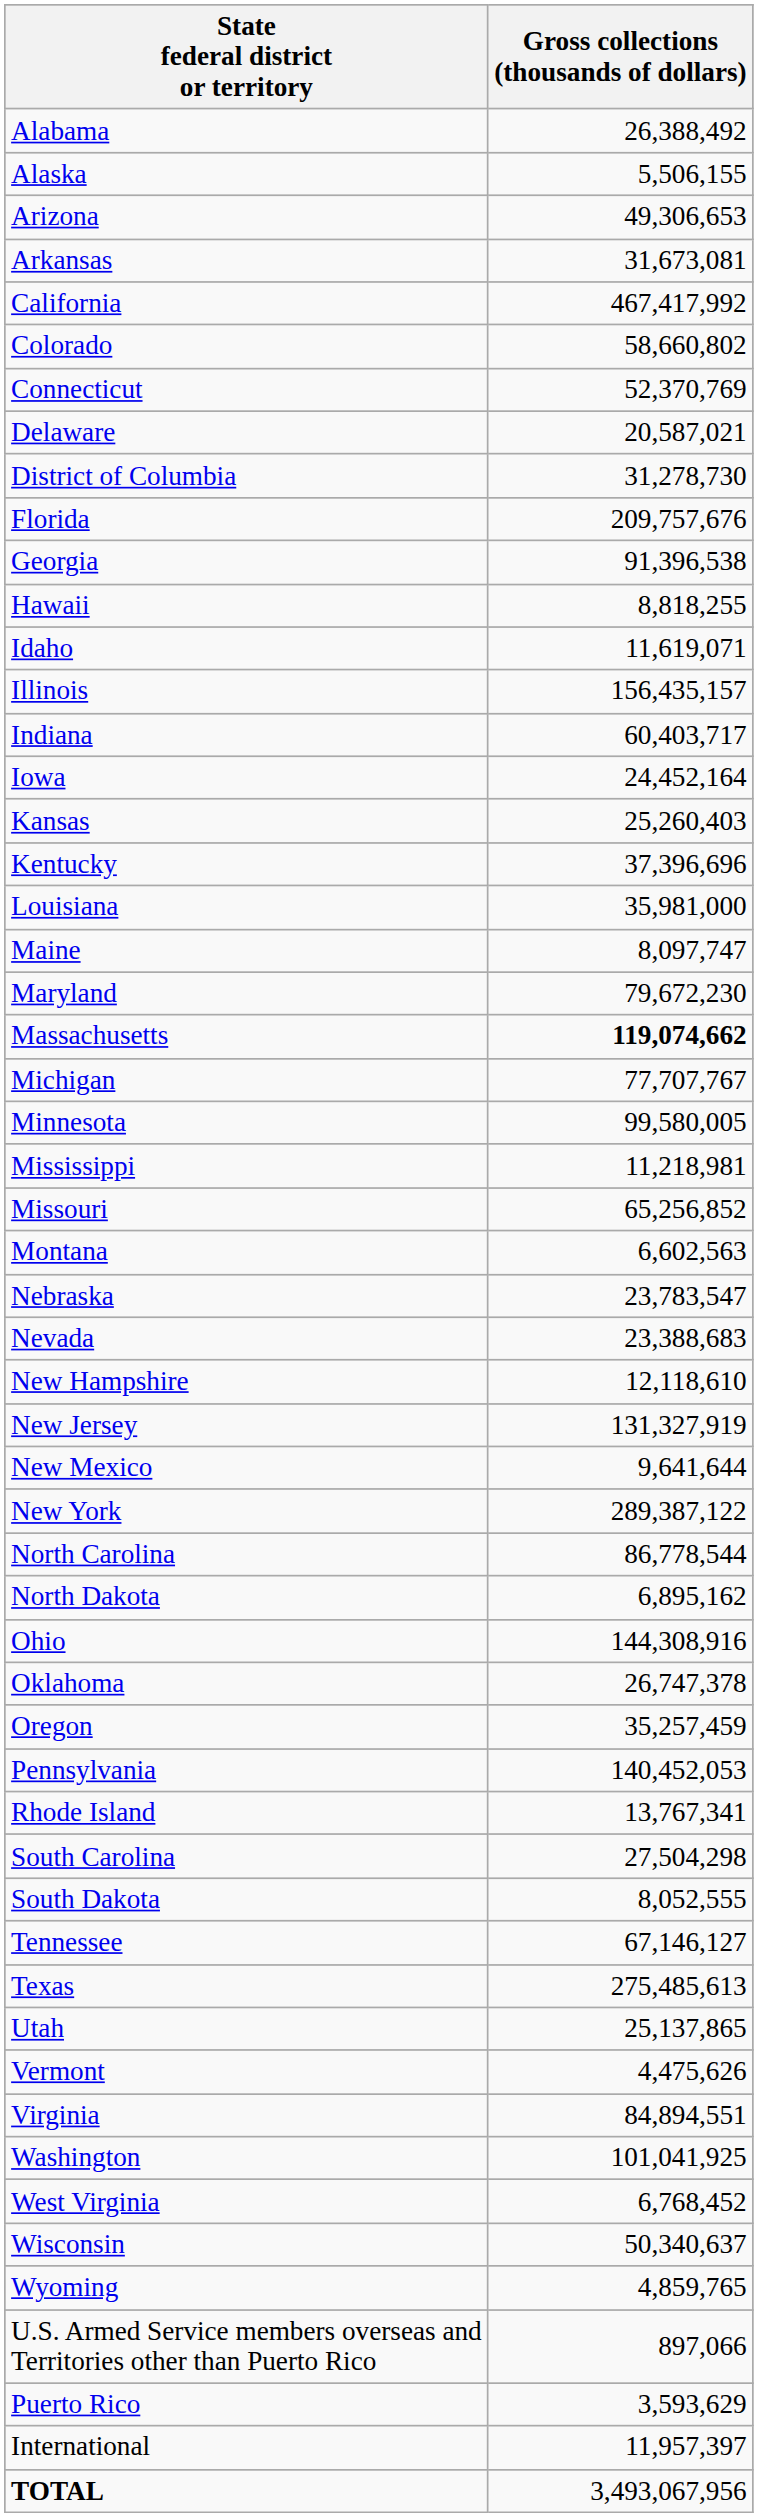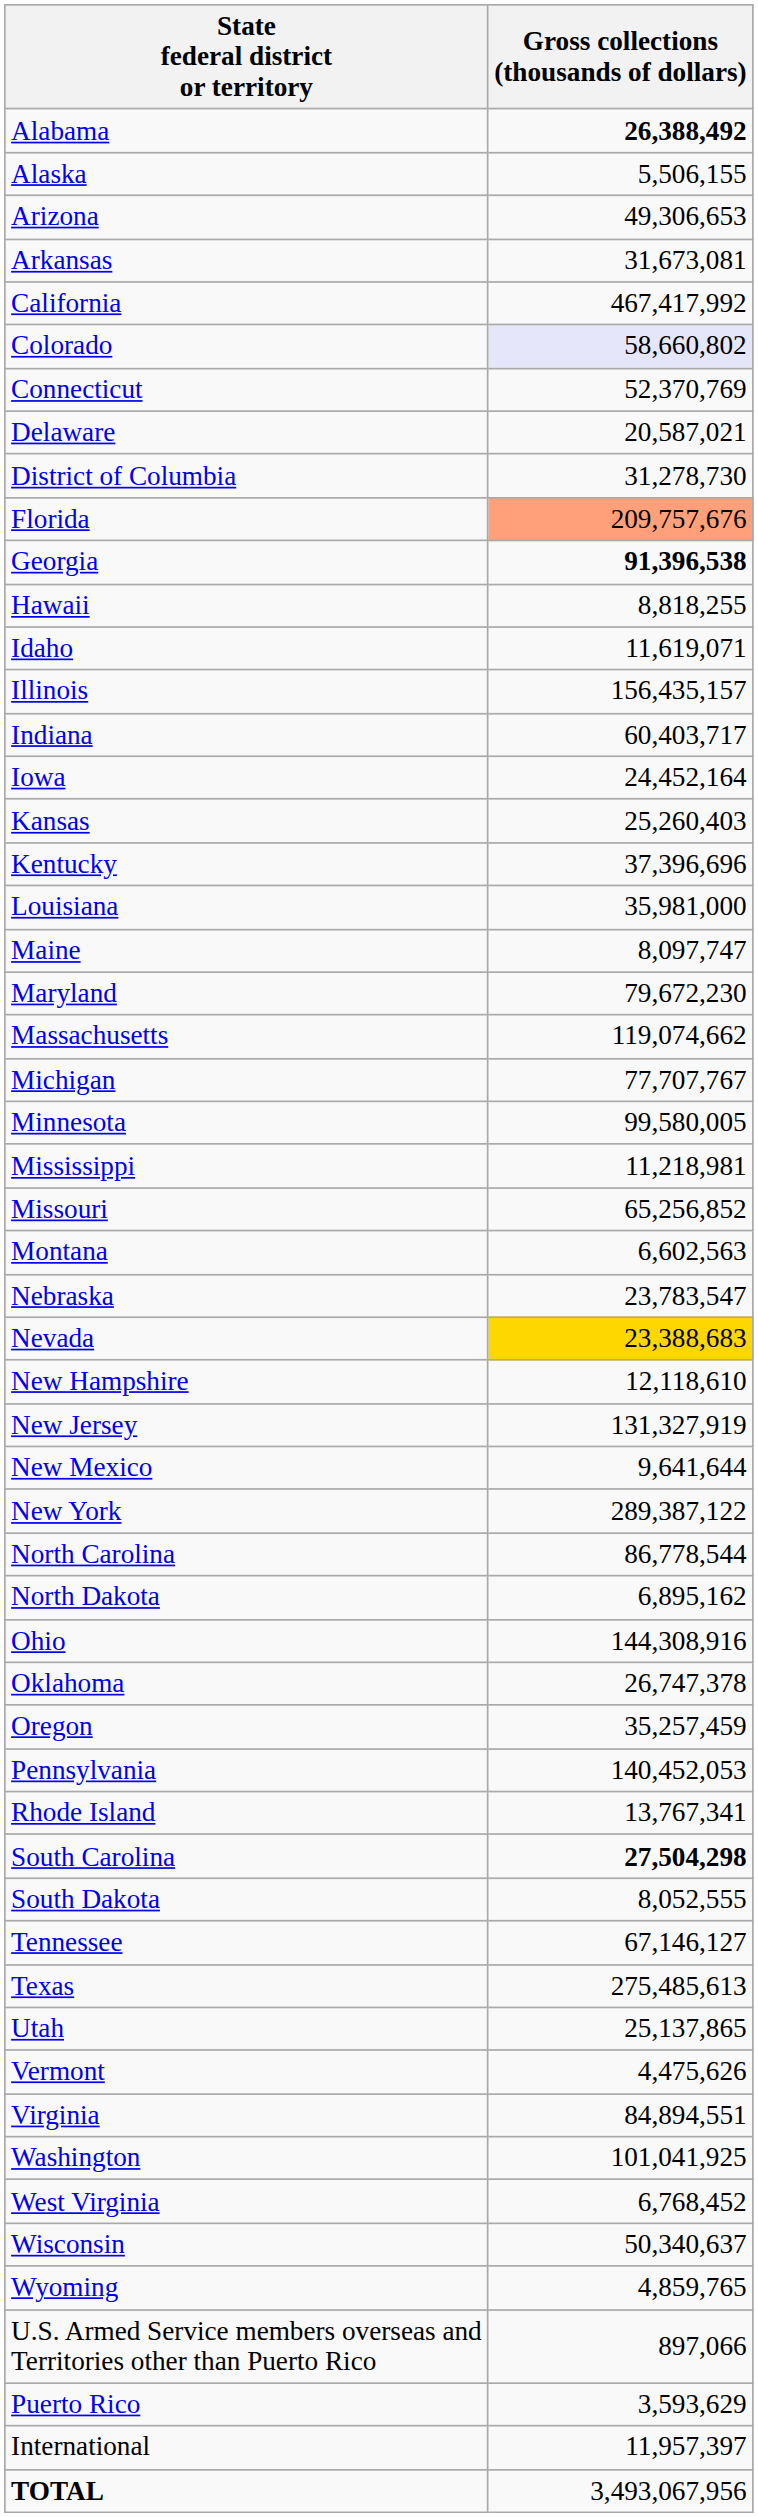(685, 130) normal -> (685, 130) bold
(685, 346) no background -> (685, 346) lavender background
(679, 518) no background -> (679, 518) lightsalmon background
(685, 561) normal -> (685, 561) bold
(679, 1036) bold -> (679, 1036) normal
(685, 1338) no background -> (685, 1338) gold background
(685, 1855) normal -> (685, 1855) bold
